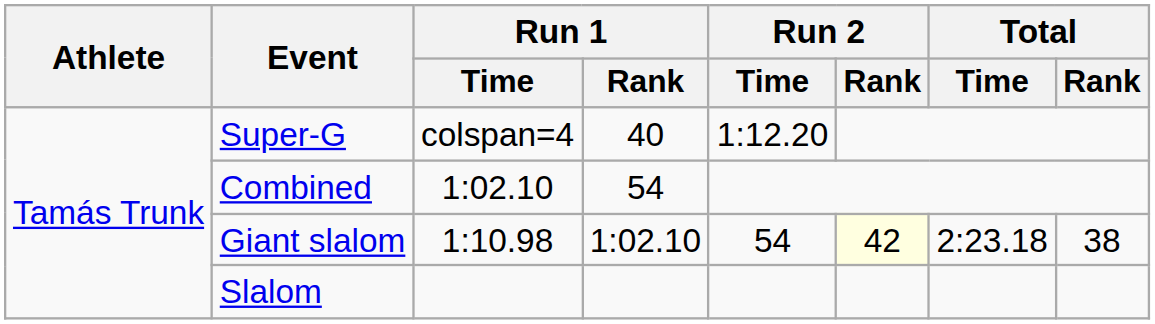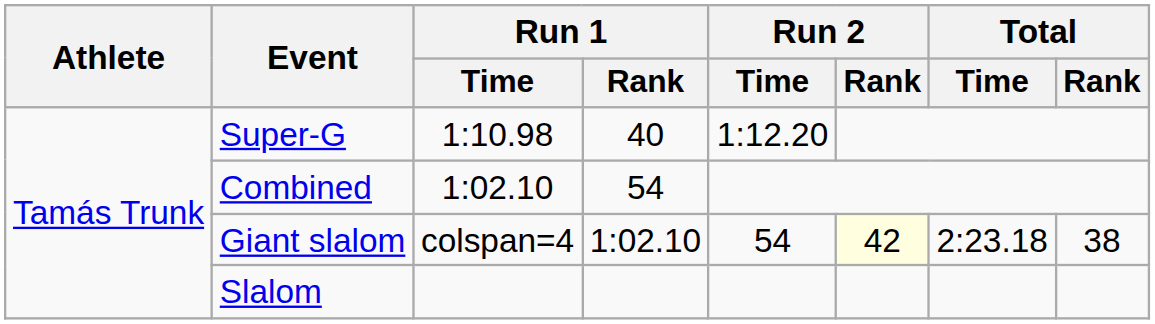(498, 135) colspan=4 -> (498, 135) 1:10.98
(498, 240) 1:10.98 -> (498, 240) colspan=4
